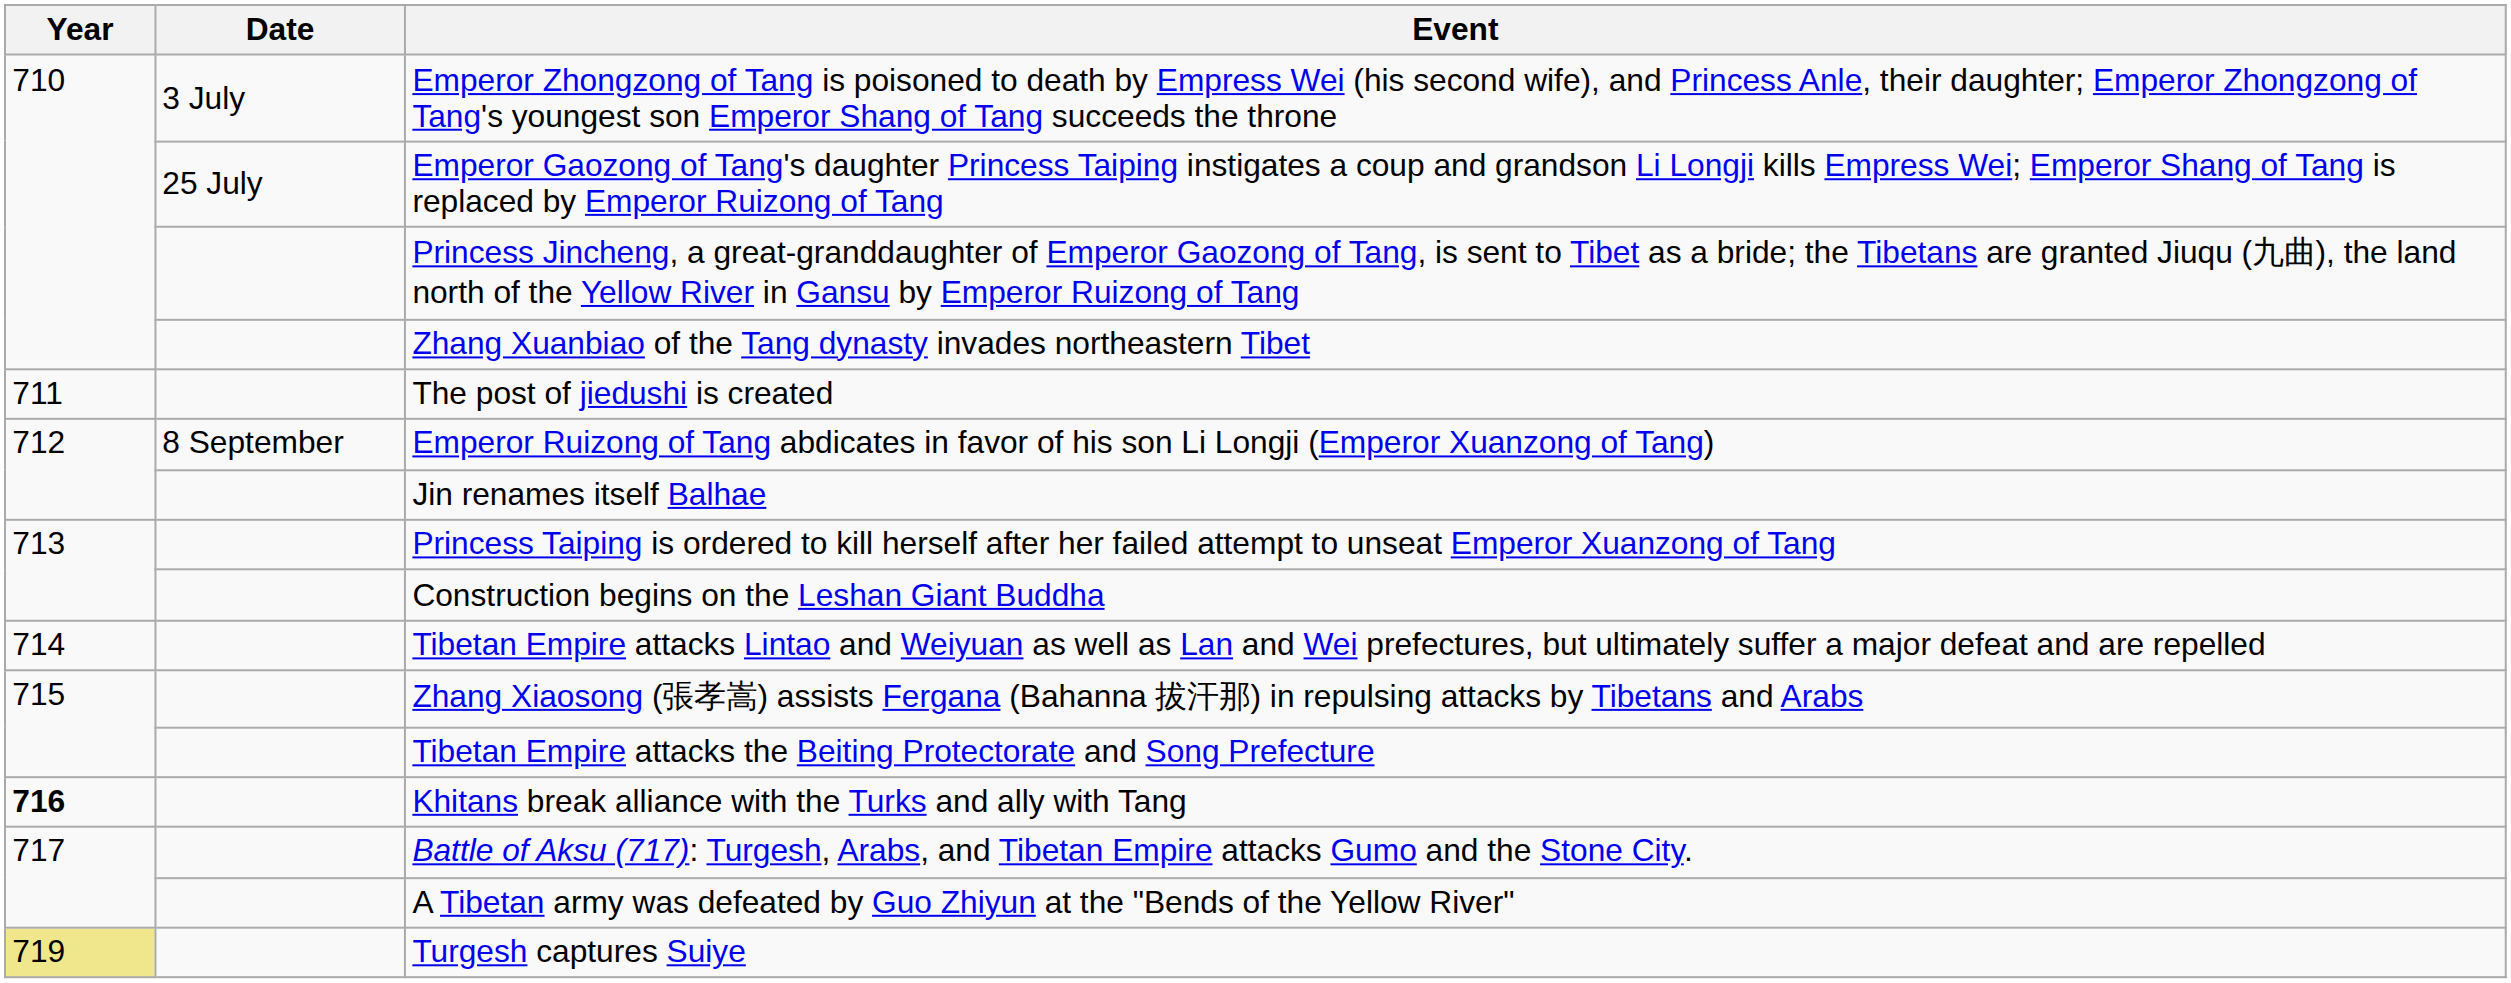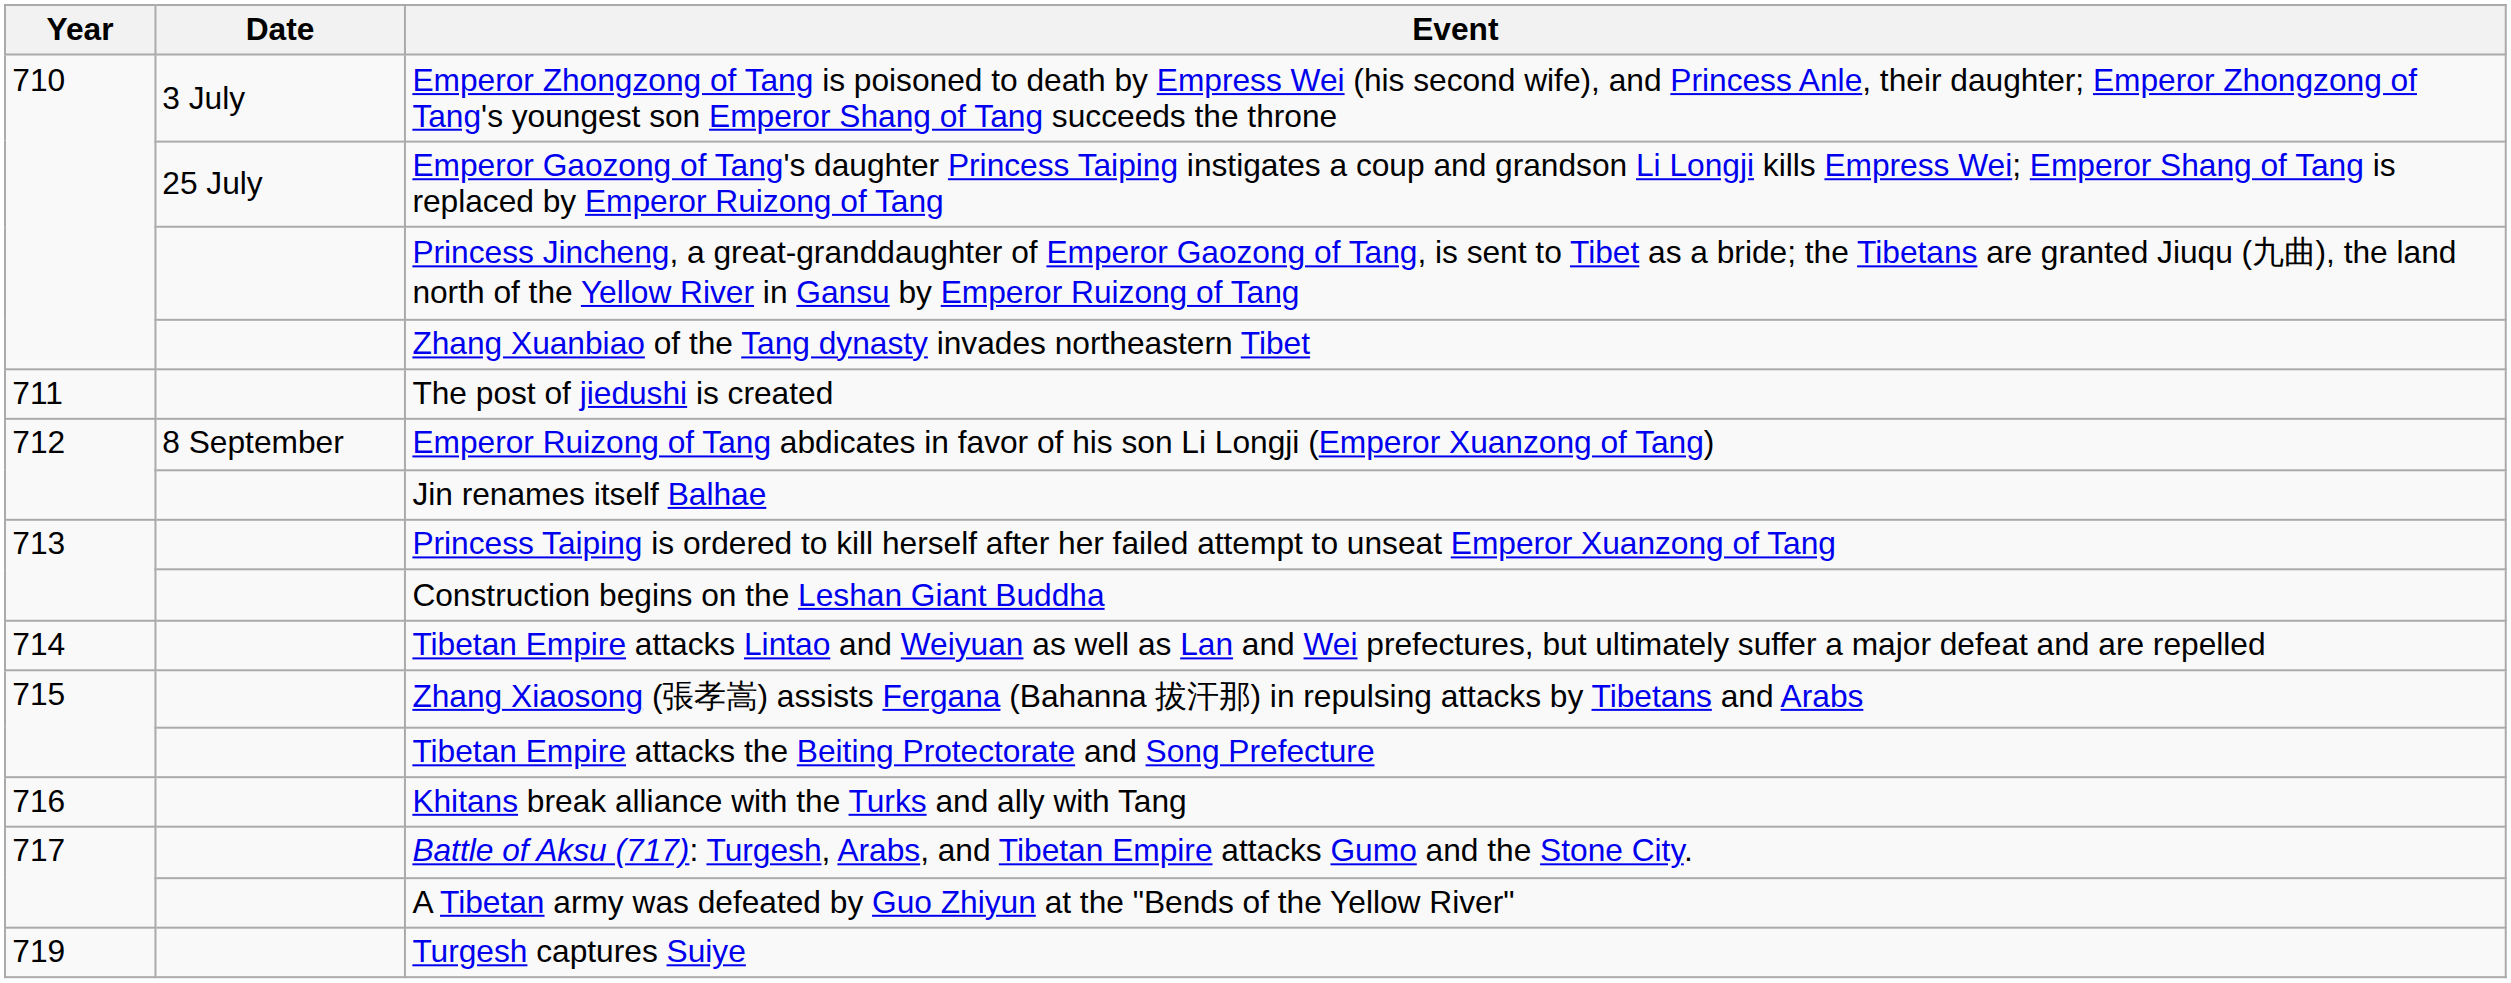(39, 801) bold -> (39, 801) normal
(39, 952) khaki background -> (39, 952) no background
